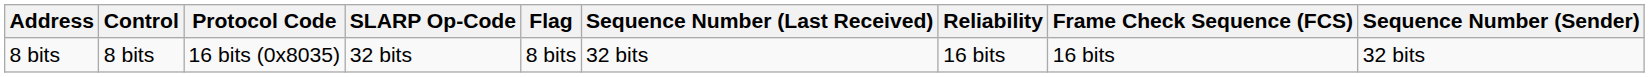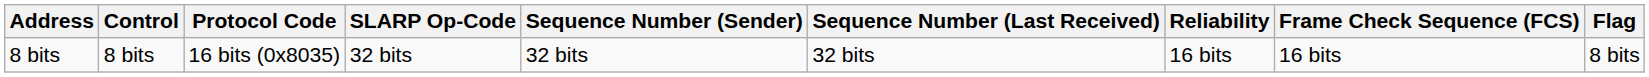columns swapped: (1501, 21) <-> (551, 21)
